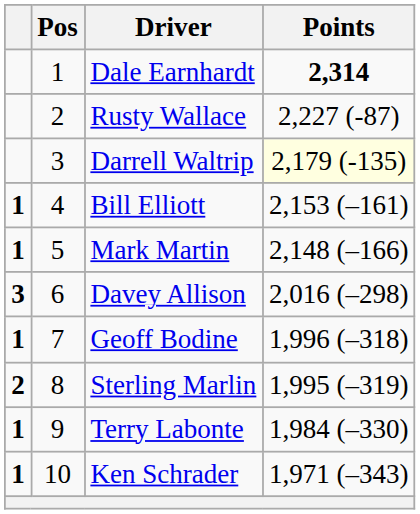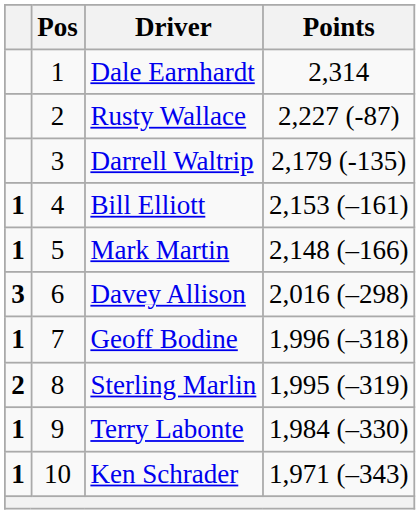(339, 71) bold -> (339, 71) normal
(339, 160) lightyellow background -> (339, 160) no background
